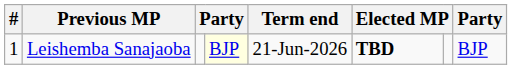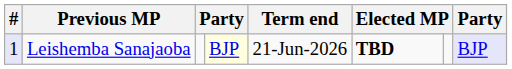(14, 49) no background -> (14, 49) lavender background
(473, 49) no background -> (473, 49) lavender background
